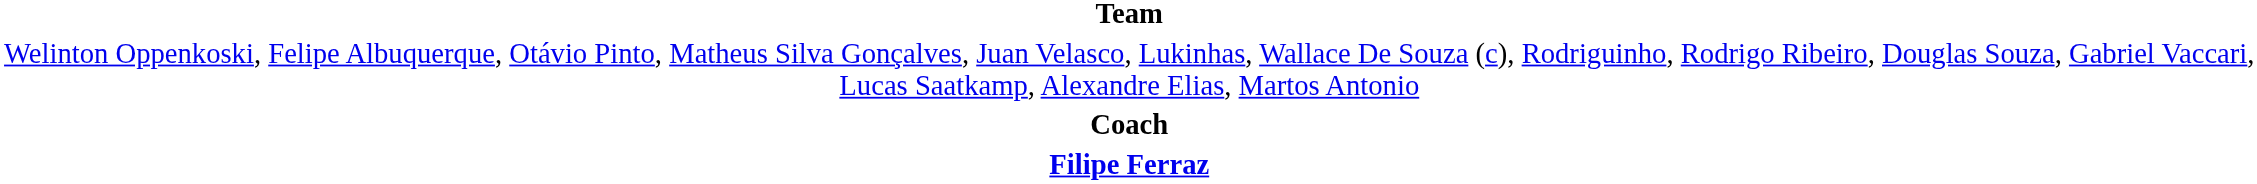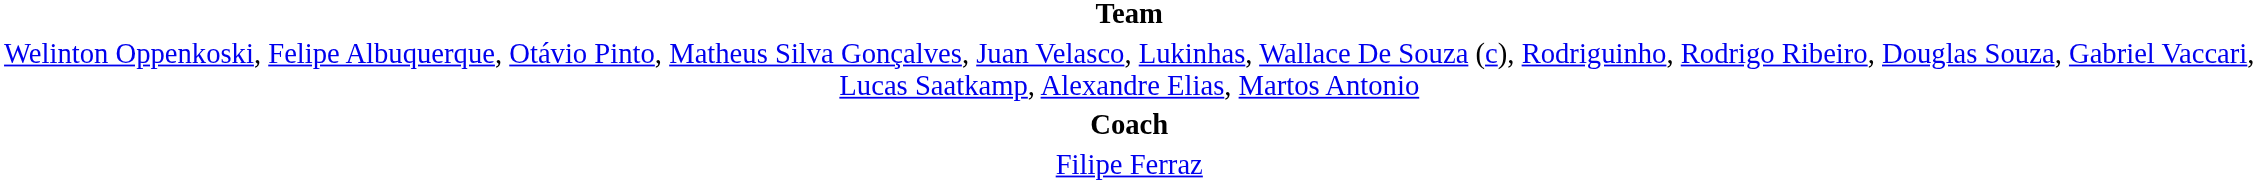(1129, 164) bold -> (1129, 164) normal
